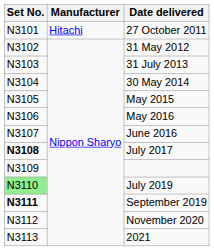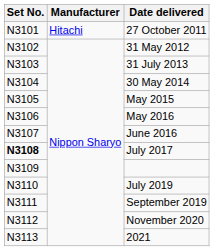(22, 185) lightgreen background -> (22, 185) no background
(22, 202) bold -> (22, 202) normal
